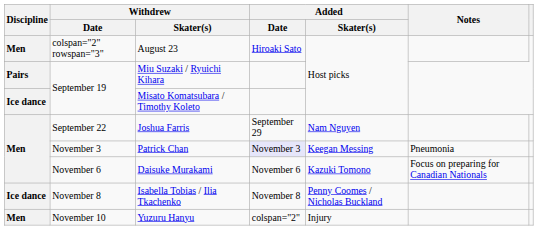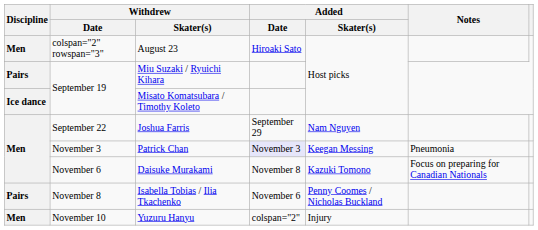(276, 170) November 6 -> (276, 170) November 8
(26, 196) Ice dance -> (17, 196) Pairs
(276, 196) November 8 -> (276, 196) November 6
